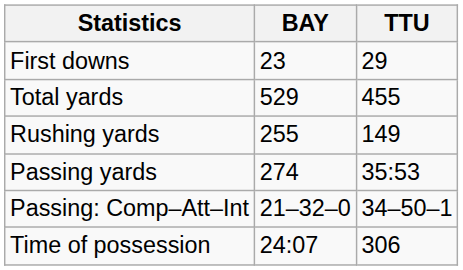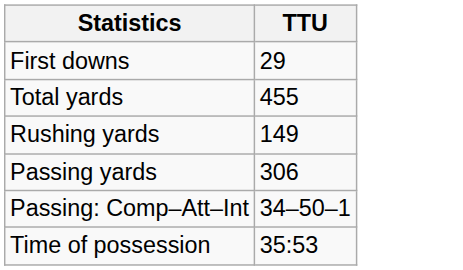- column: (305, 23)
(391, 171) 35:53 -> (279, 171) 306
(381, 245) 306 -> (289, 245) 35:53
